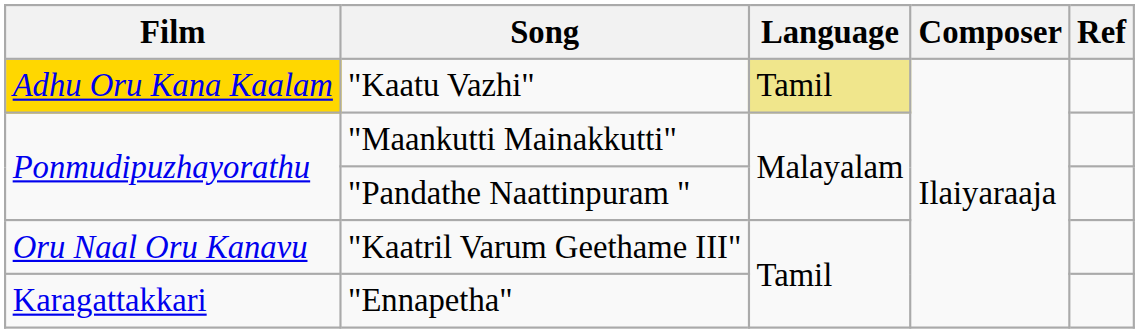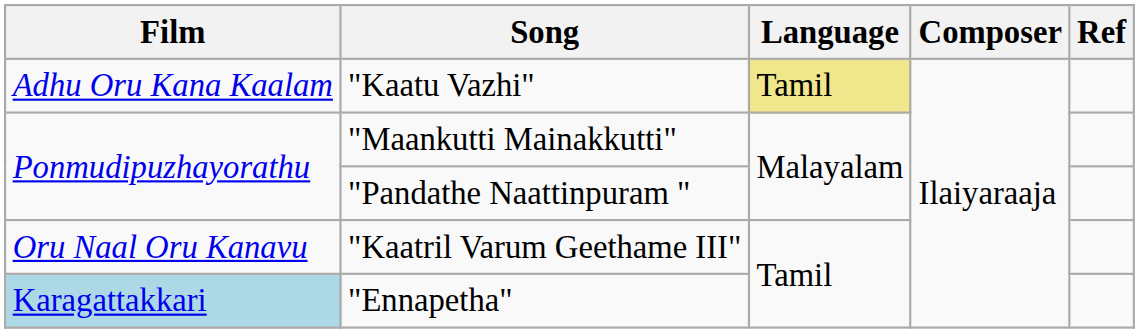(173, 85) gold background -> (173, 85) no background
(110, 301) no background -> (110, 301) lightblue background
